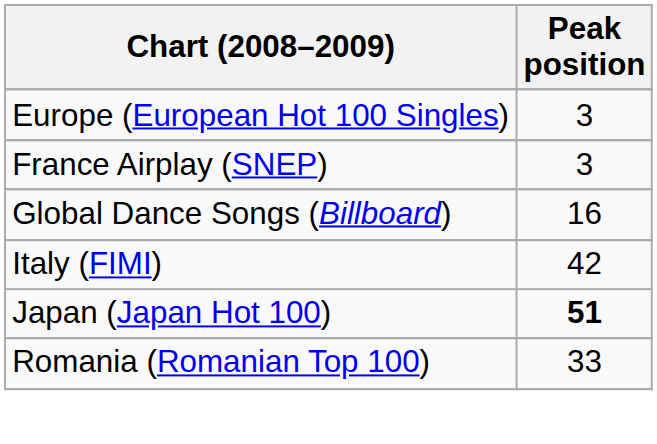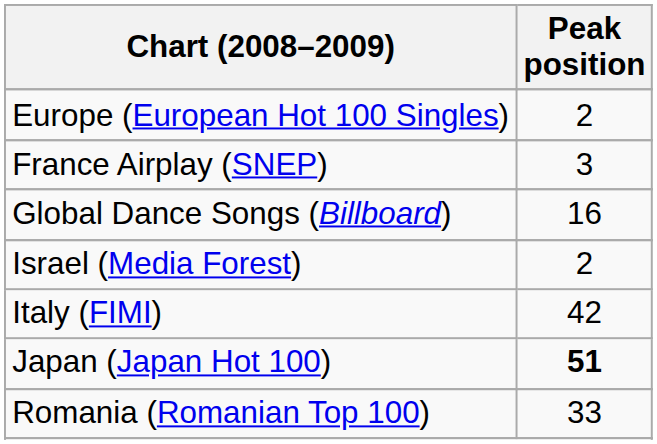(584, 114) 3 -> (584, 114) 2
+ row: (157, 263)
